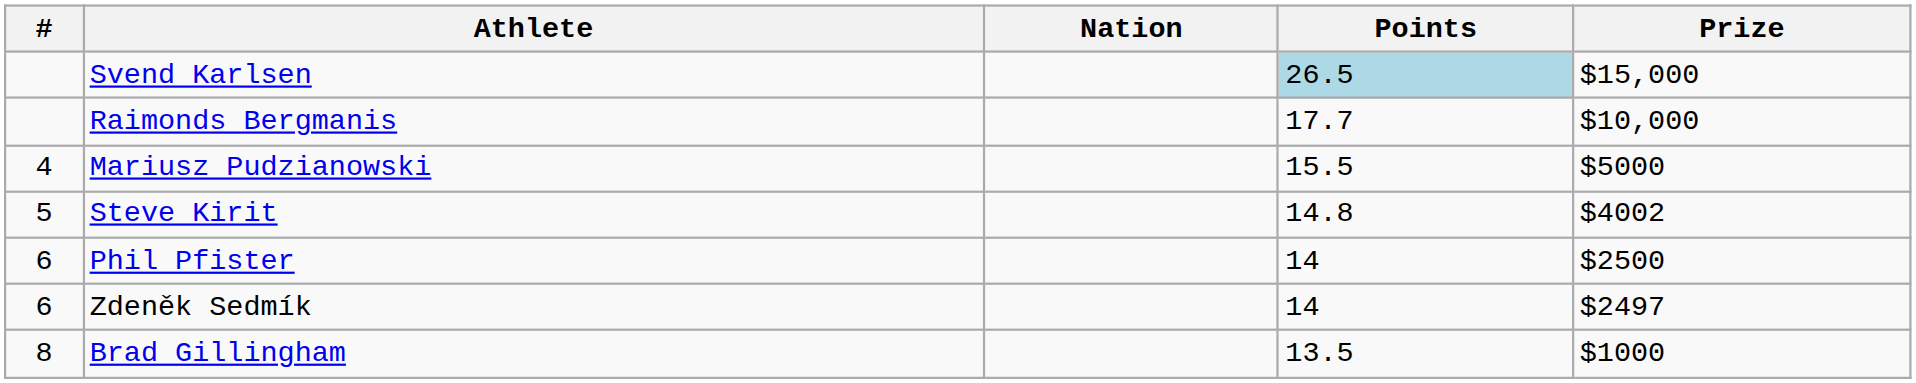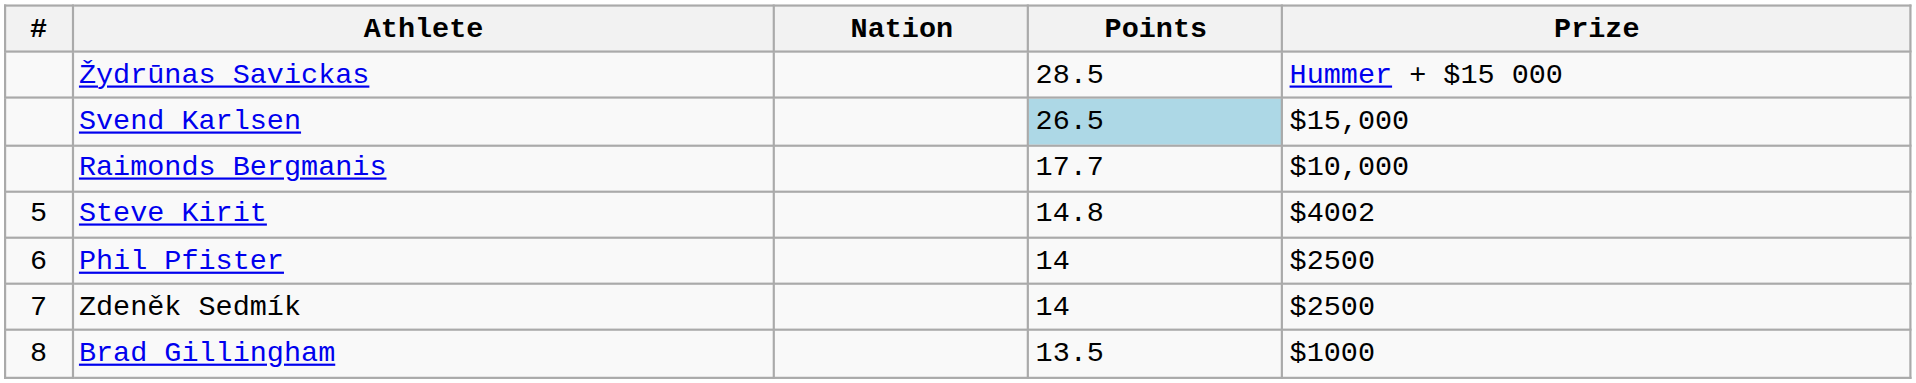+ row: (224, 75)
- row: (261, 168)
(44, 307) 6 -> (39, 307) 7
(1622, 307) $2497 -> (1332, 307) $2500
